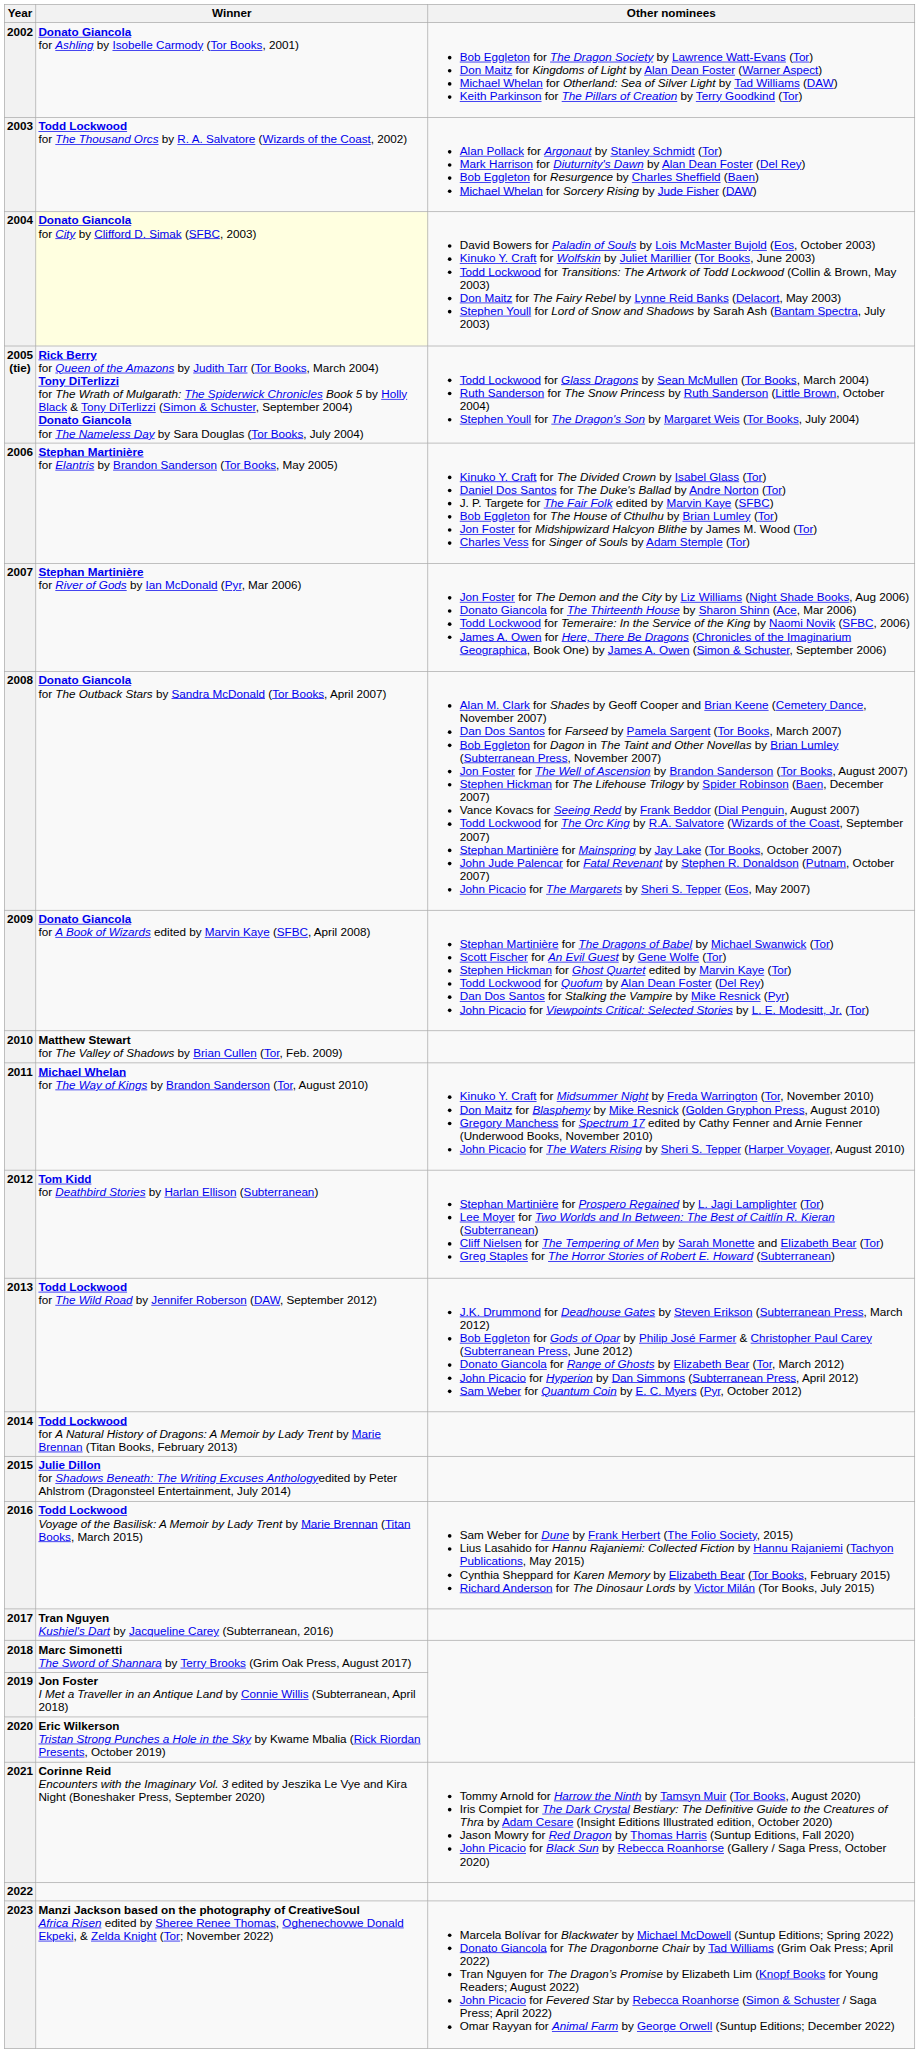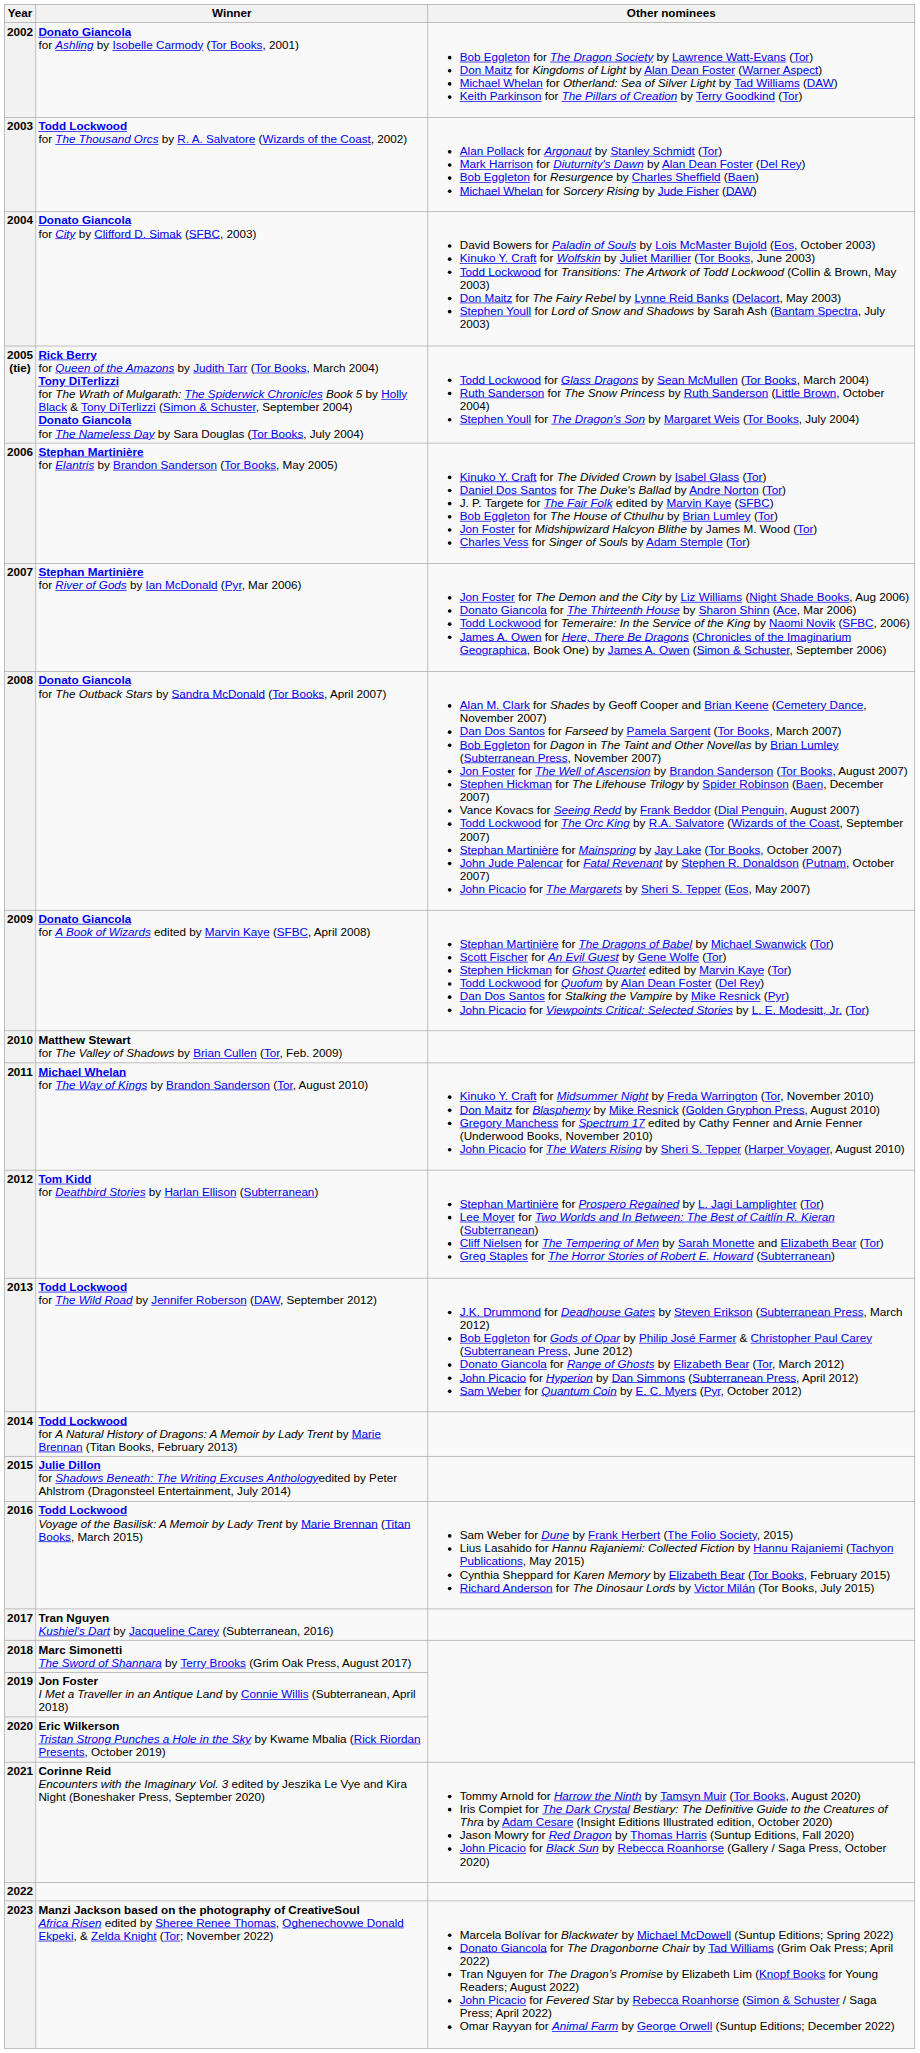(147, 227) lightyellow background -> (147, 227) no background
